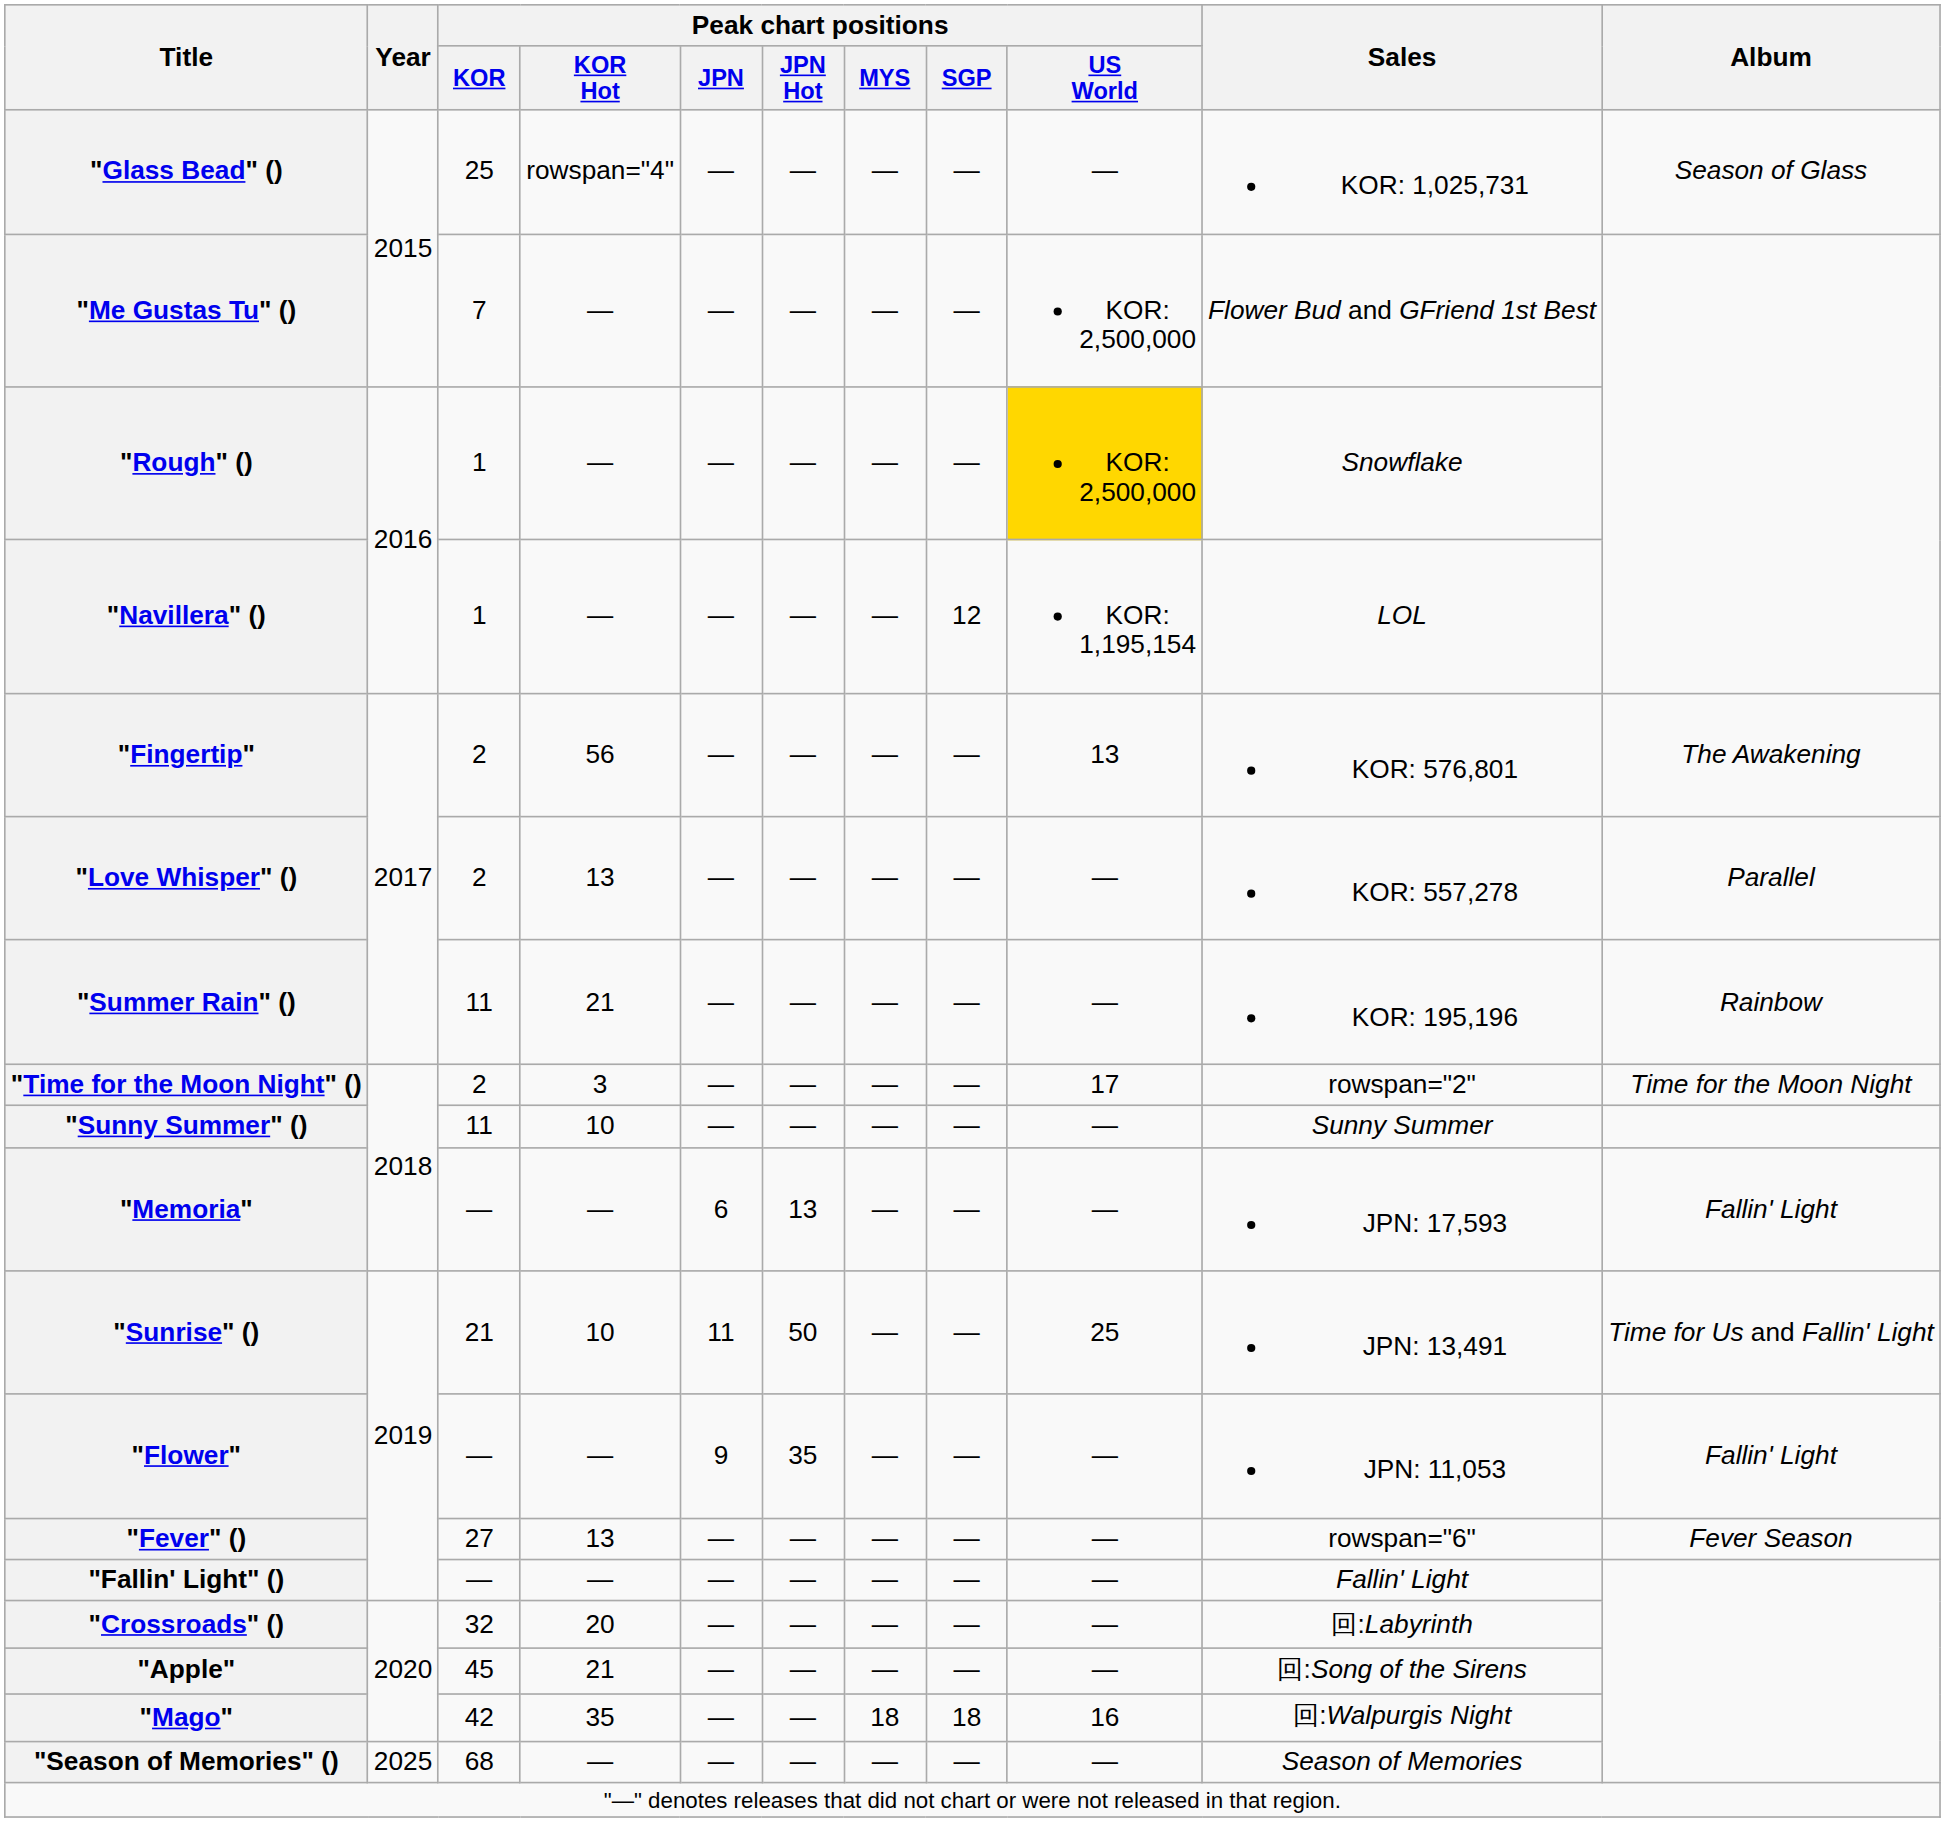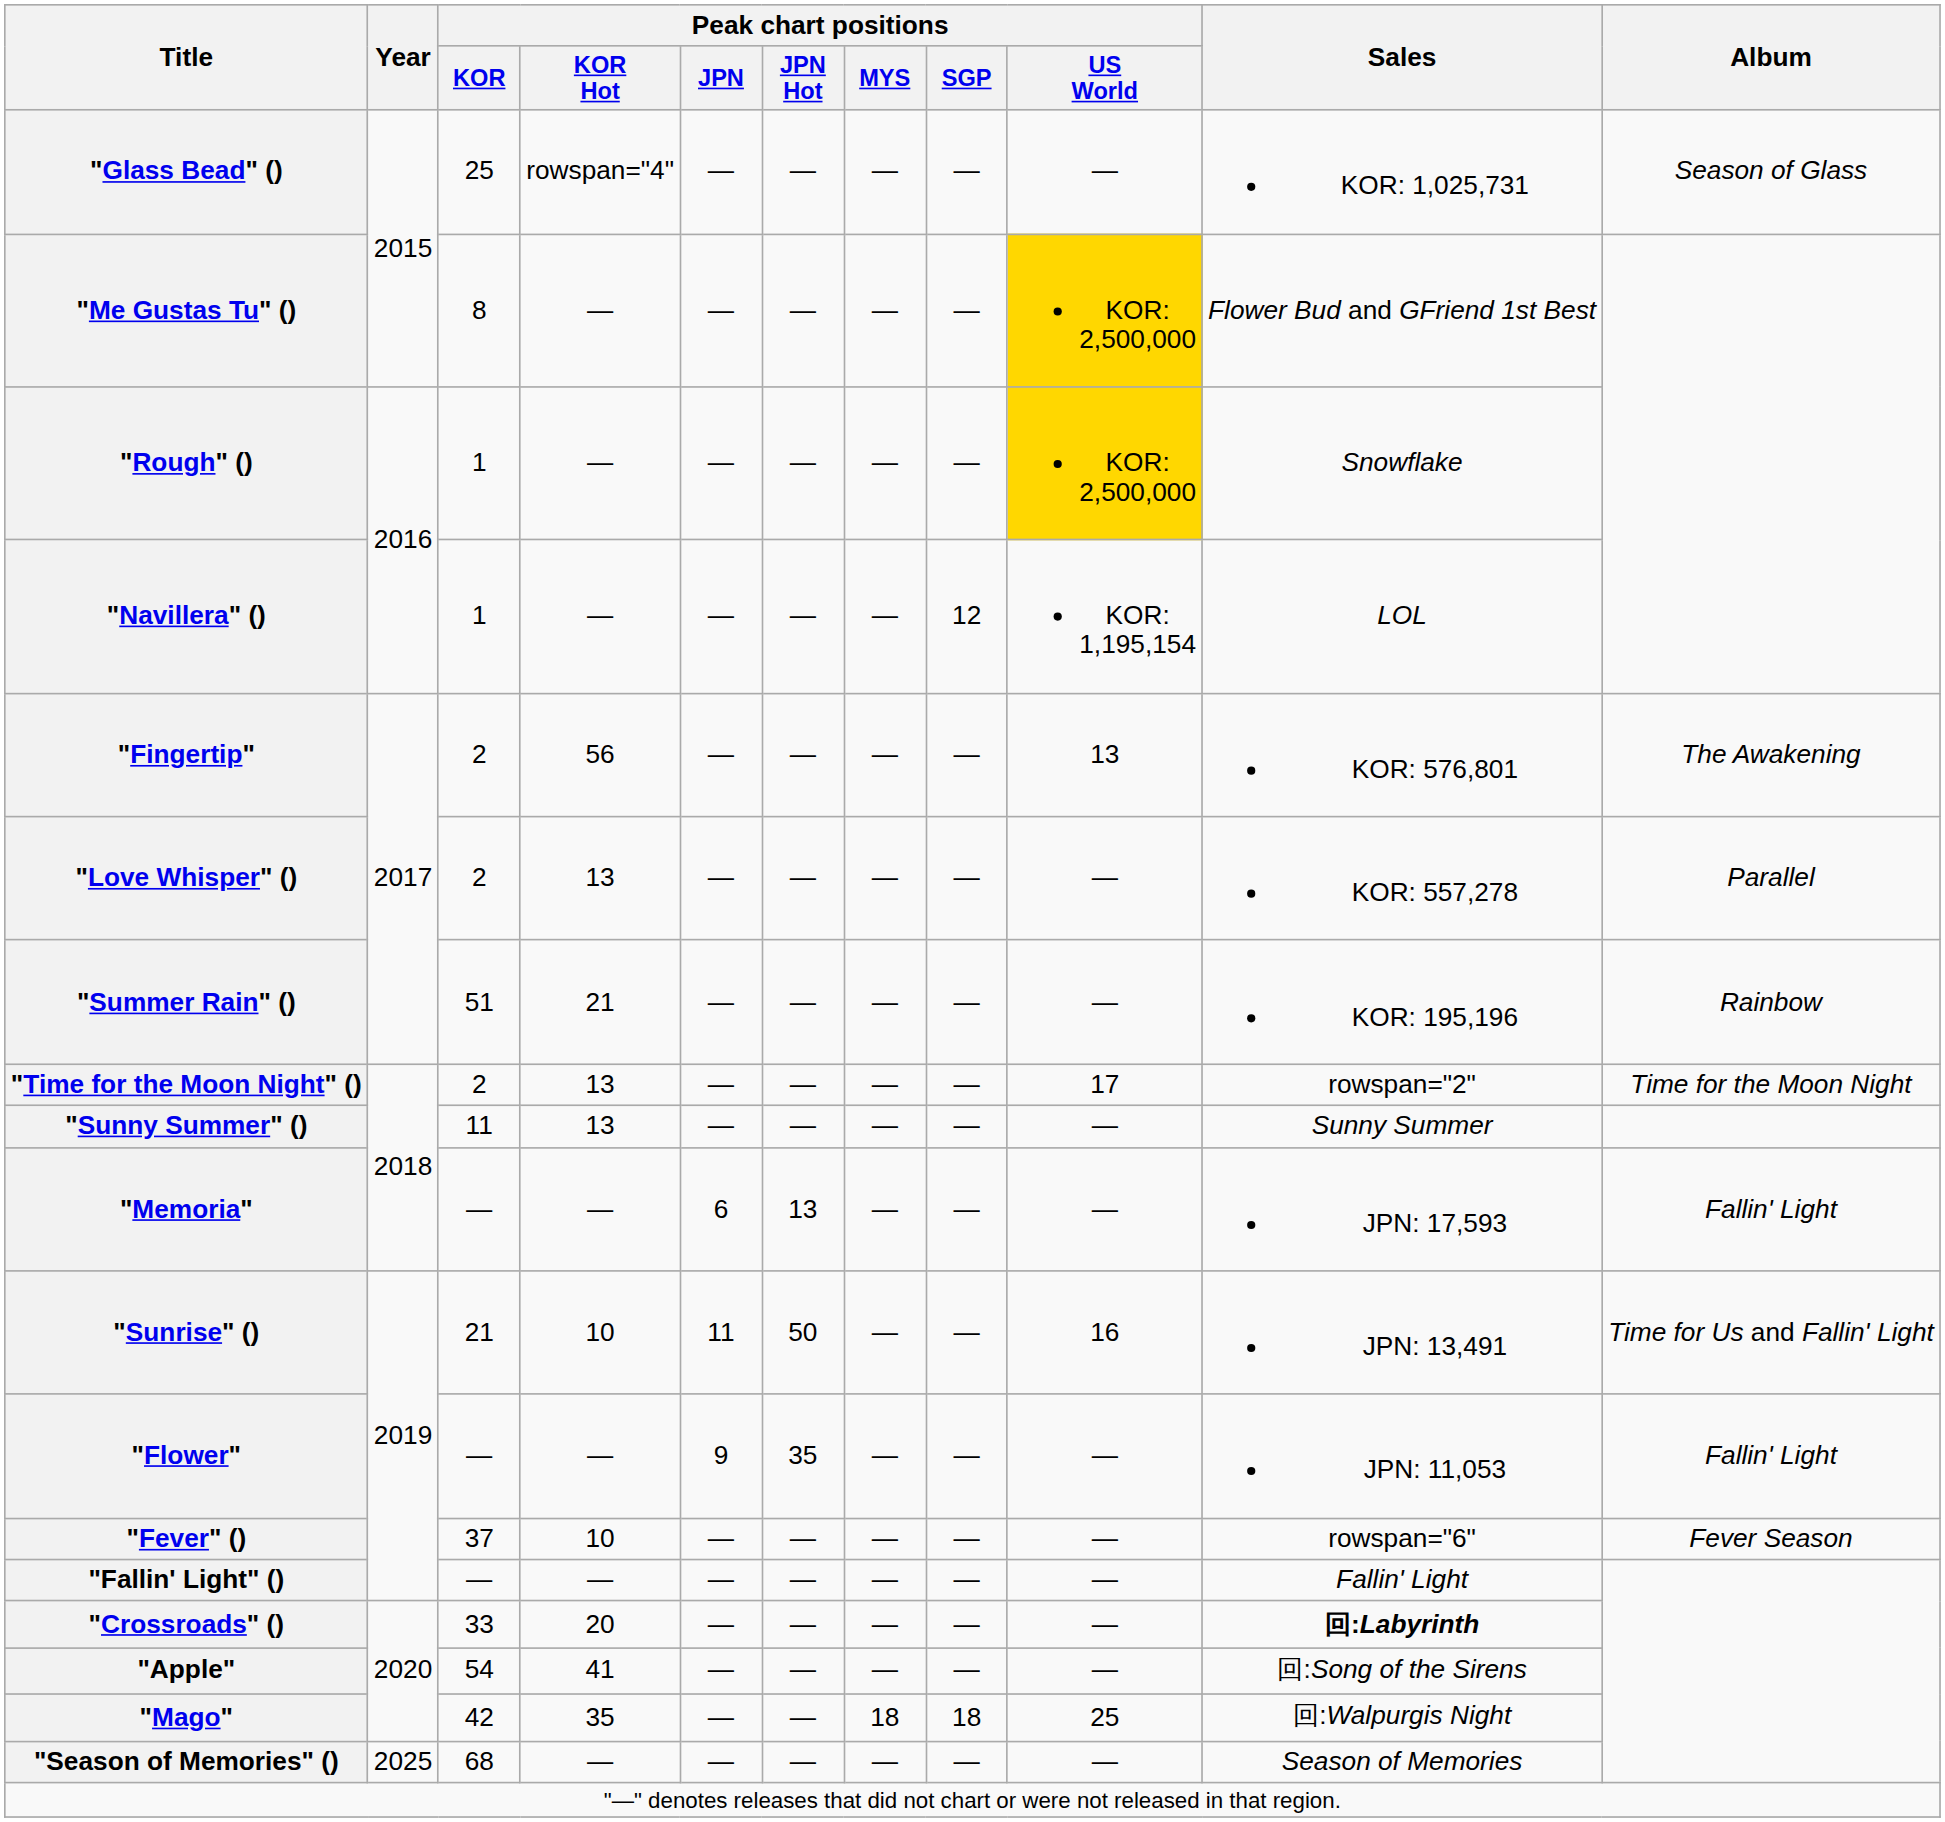(479, 309) 7 -> (479, 309) 8
(1105, 325) no background -> (1105, 325) gold background
(479, 1001) 11 -> (479, 1001) 51
(600, 1084) 3 -> (600, 1084) 13
(600, 1125) 10 -> (600, 1125) 13
(1105, 1332) 25 -> (1105, 1332) 16
(479, 1538) 27 -> (479, 1538) 37
(600, 1538) 13 -> (600, 1538) 10
(479, 1624) 32 -> (479, 1624) 33
(1402, 1623) normal -> (1402, 1623) bold
(479, 1670) 45 -> (479, 1670) 54
(600, 1670) 21 -> (600, 1670) 41
(1105, 1717) 16 -> (1105, 1717) 25
